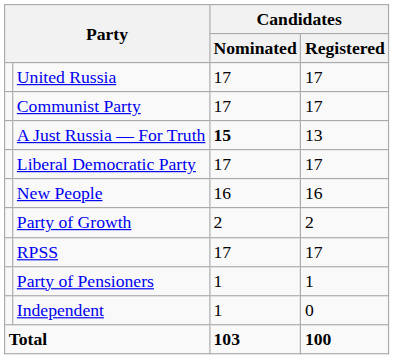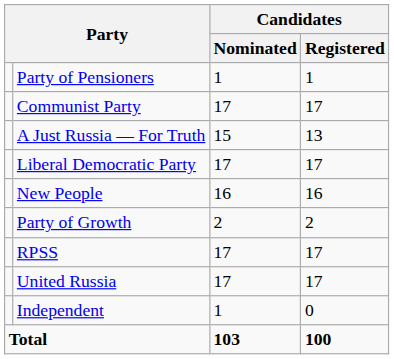rows swapped: (67, 77) <-> (85, 280)
(222, 135) bold -> (222, 135) normal
